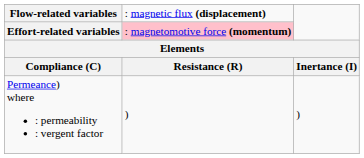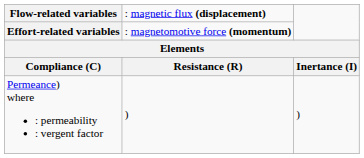(208, 31) pink background -> (208, 31) no background
